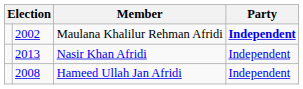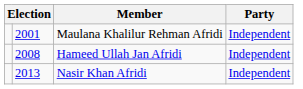(28, 34) 2002 -> (28, 34) 2001
(262, 34) bold -> (259, 34) normal
rows swapped: (119, 73) <-> (102, 53)
